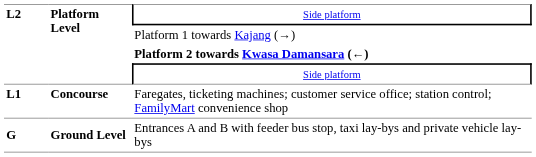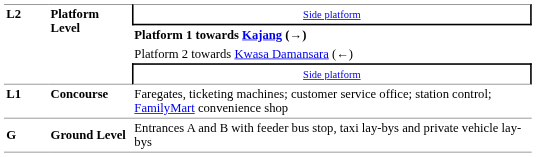(215, 34) normal -> (220, 34) bold
(251, 53) bold -> (244, 53) normal
